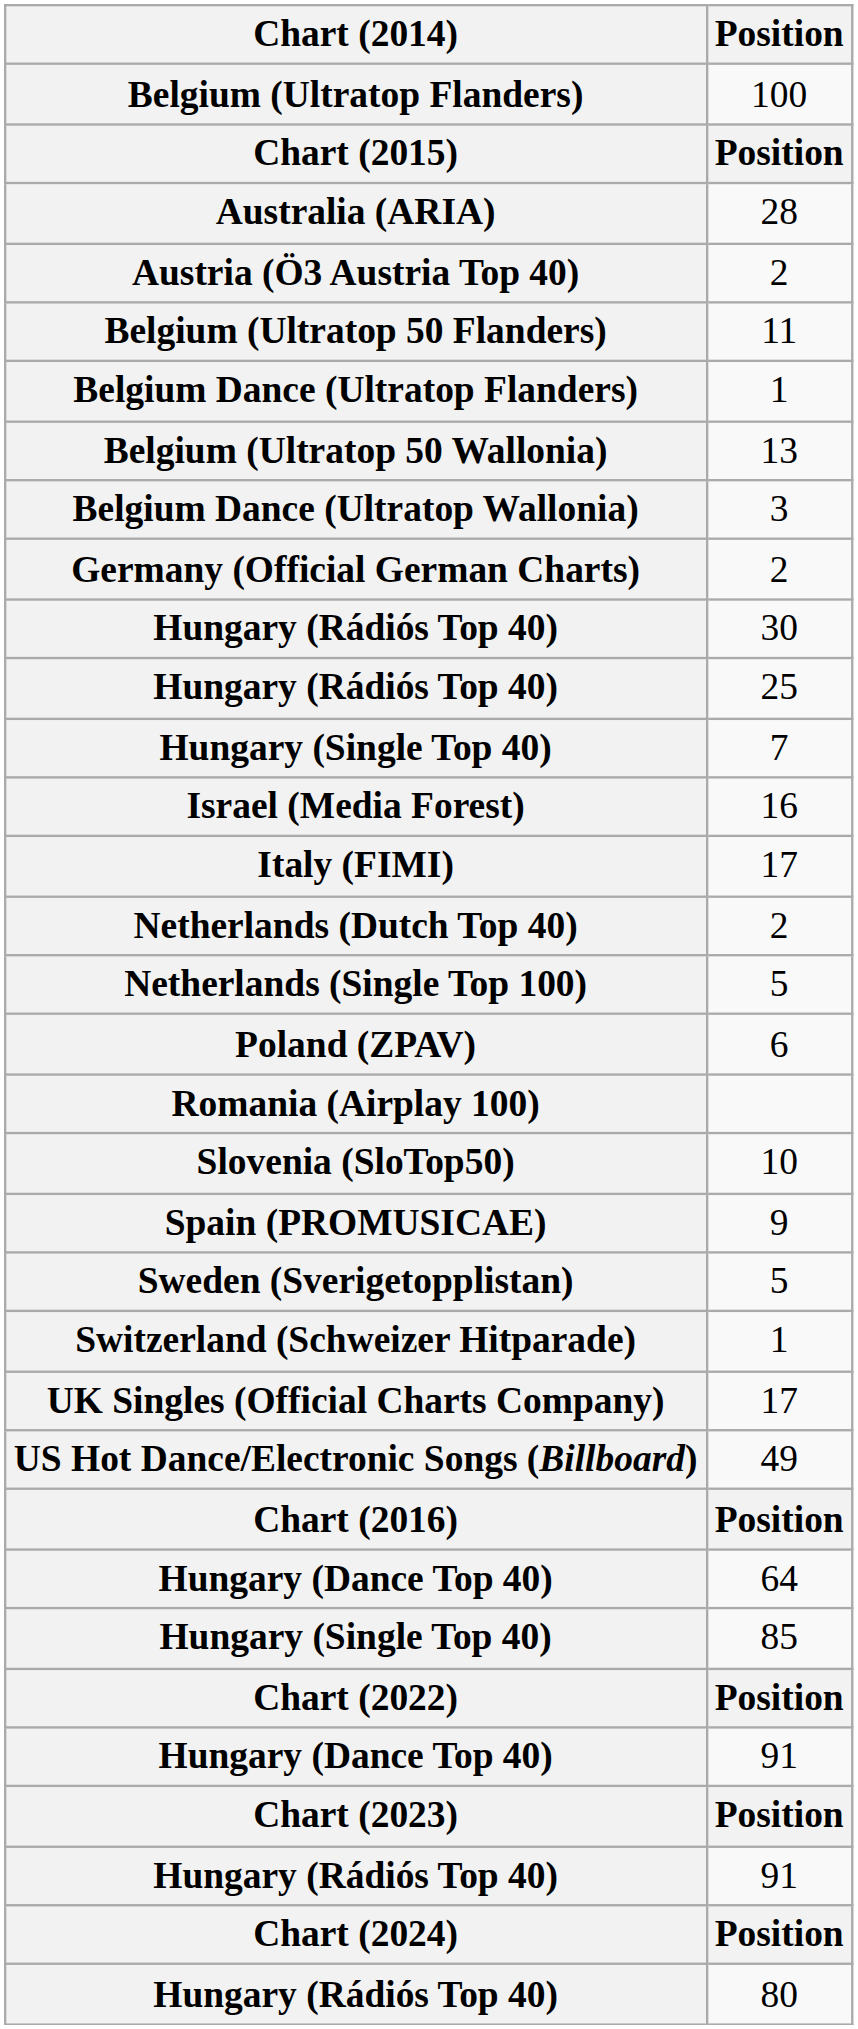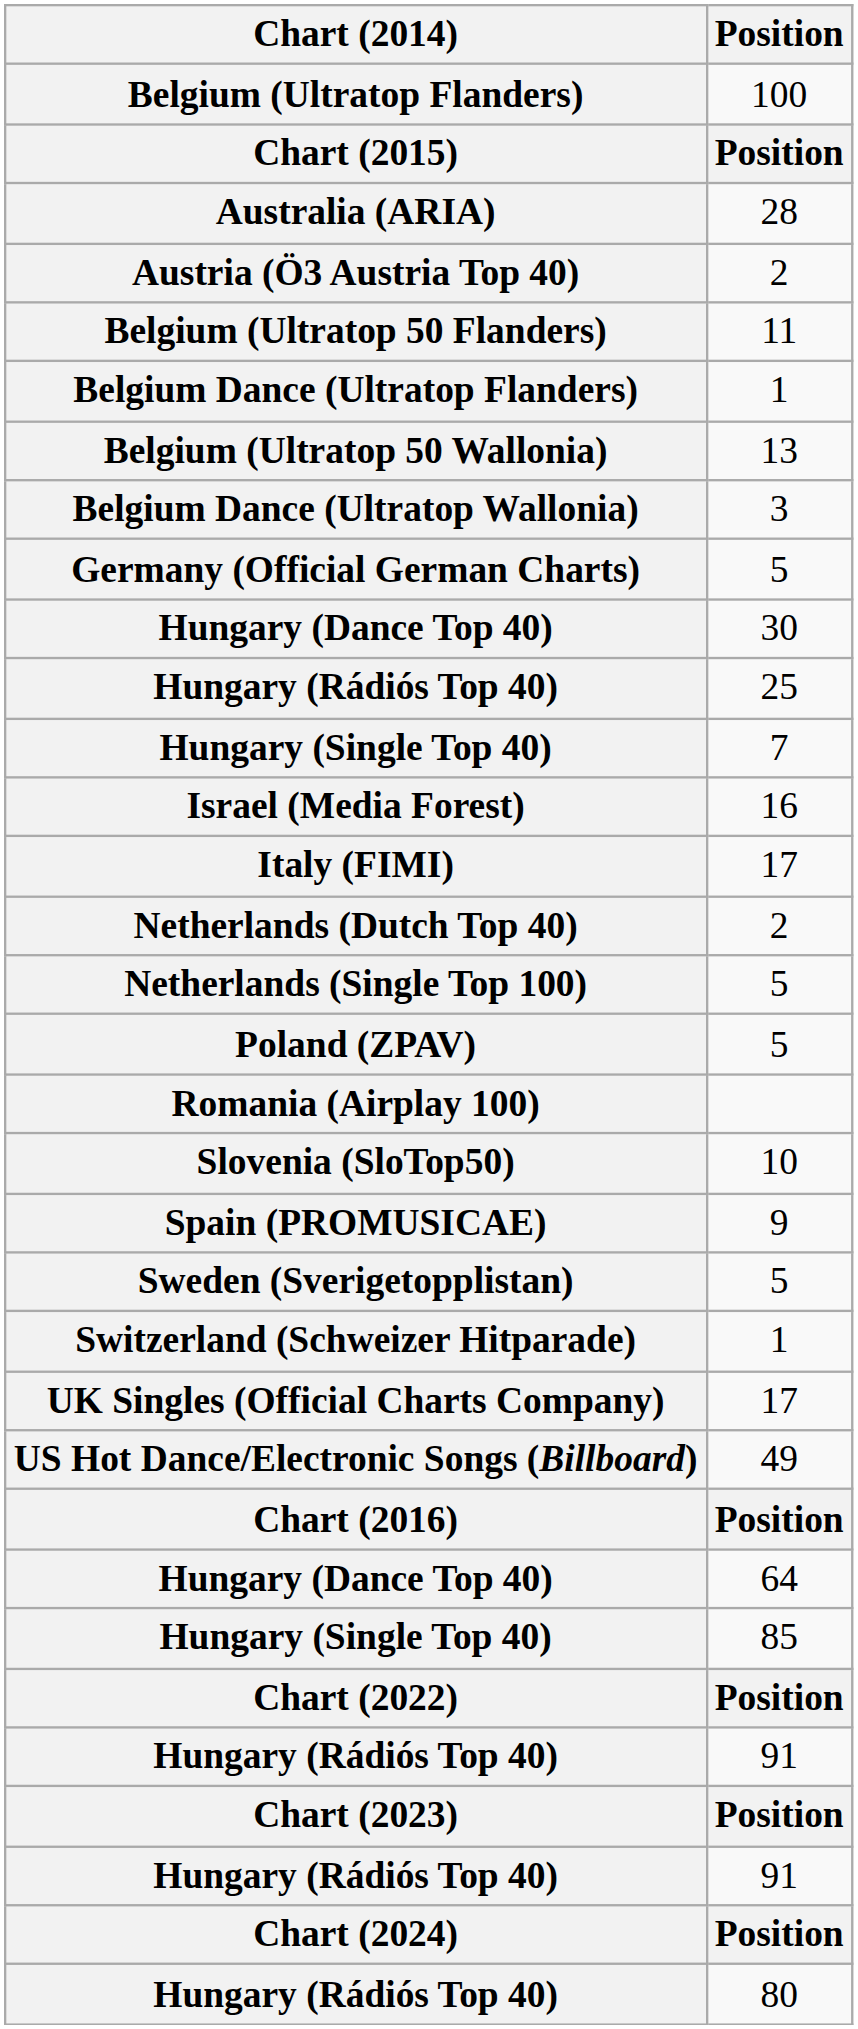(779, 568) 2 -> (779, 568) 5
(356, 627) Hungary (Rádiós Top 40) -> (356, 627) Hungary (Dance Top 40)
(779, 1043) 6 -> (779, 1043) 5
(356, 1756) Hungary (Dance Top 40) -> (356, 1756) Hungary (Rádiós Top 40)
